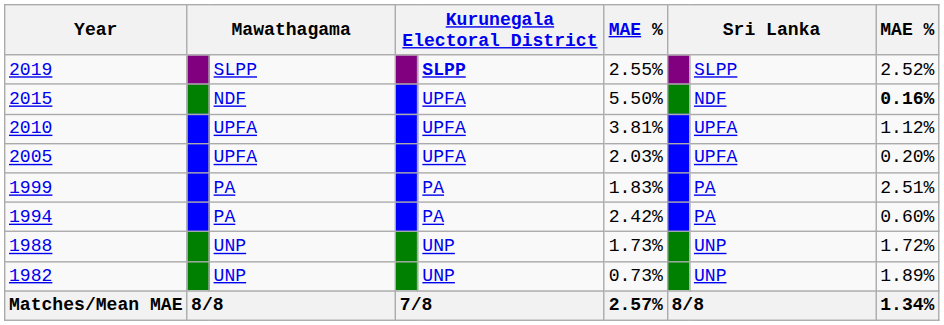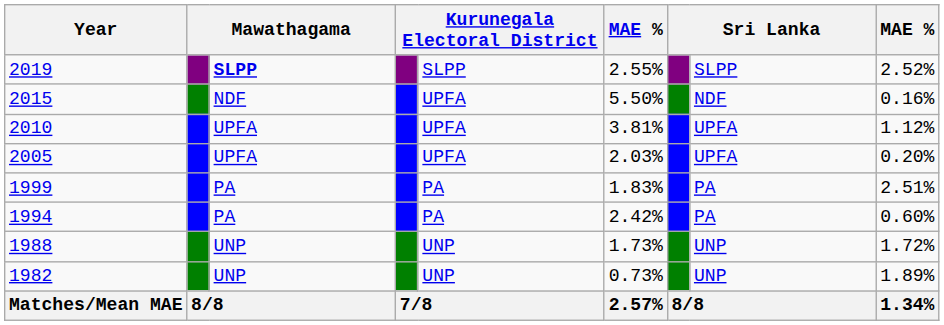(235, 70) normal -> (235, 70) bold
(444, 70) bold -> (444, 70) normal
(907, 99) bold -> (907, 99) normal
